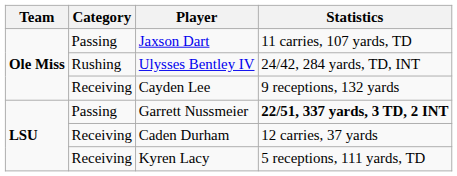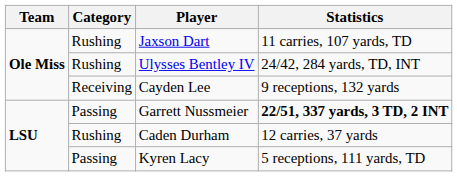(94, 40) Passing -> (96, 40) Rushing
(102, 135) Receiving -> (96, 135) Rushing
(102, 158) Receiving -> (94, 158) Passing
